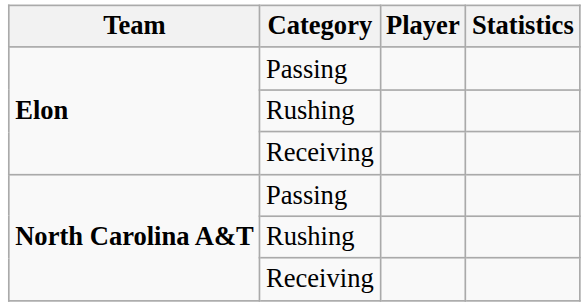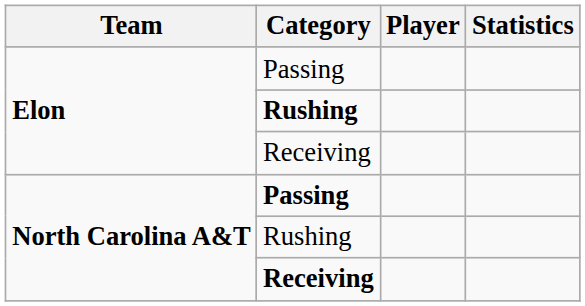(310, 110) normal -> (310, 110) bold
(307, 194) normal -> (306, 194) bold
(320, 278) normal -> (318, 278) bold
